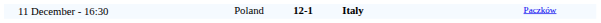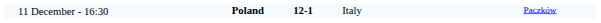(249, 10) normal -> (248, 10) bold
(353, 10) bold -> (352, 10) normal
